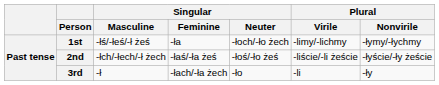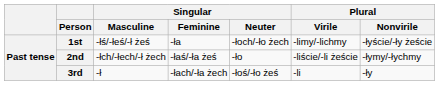(392, 42) -łymy/-łychmy -> (397, 42) -łyście/-ły żeście
(255, 57) -łoś/-ło żeś -> (237, 57) -ło
(397, 57) -łyście/-ły żeście -> (392, 57) -łymy/-łychmy
(237, 73) -ło -> (255, 73) -łoś/-ło żeś
